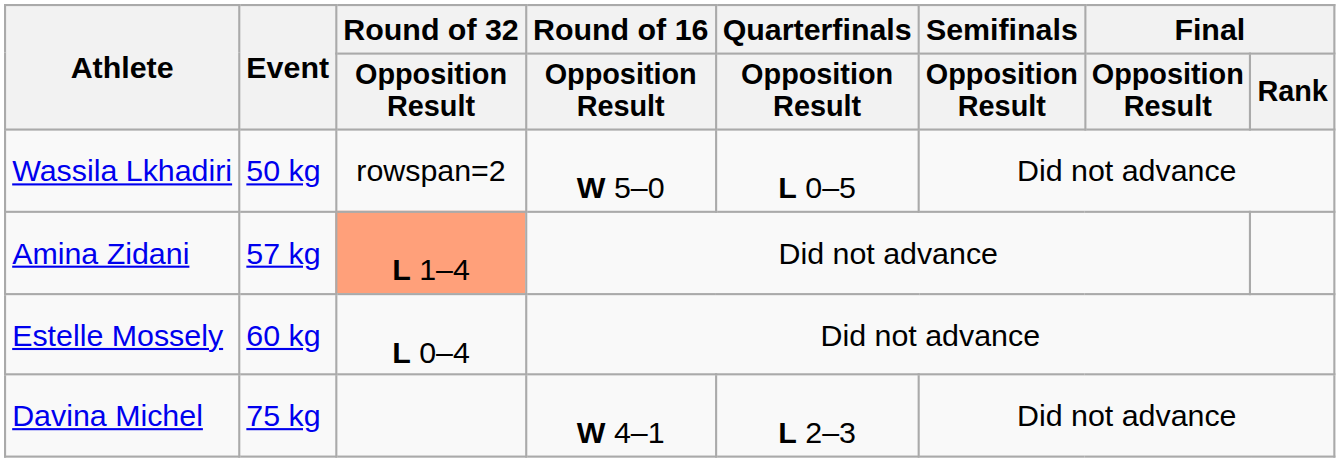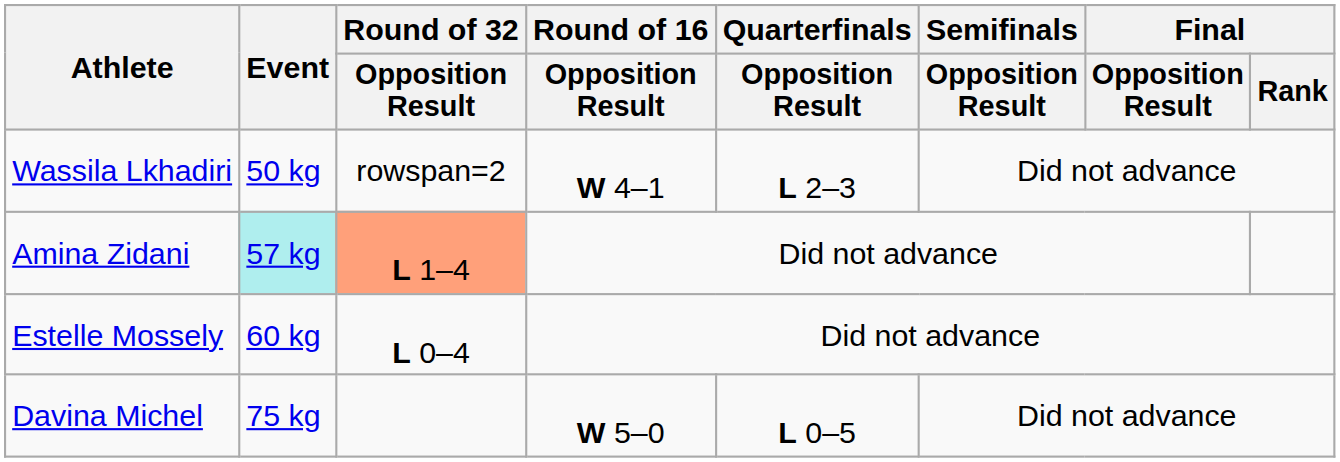(621, 188) W 5–0 -> (621, 188) W 4–1
(817, 188) L 0–5 -> (817, 188) L 2–3
(284, 253) no background -> (284, 253) paleturquoise background
(621, 433) W 4–1 -> (621, 433) W 5–0
(817, 433) L 2–3 -> (817, 433) L 0–5
